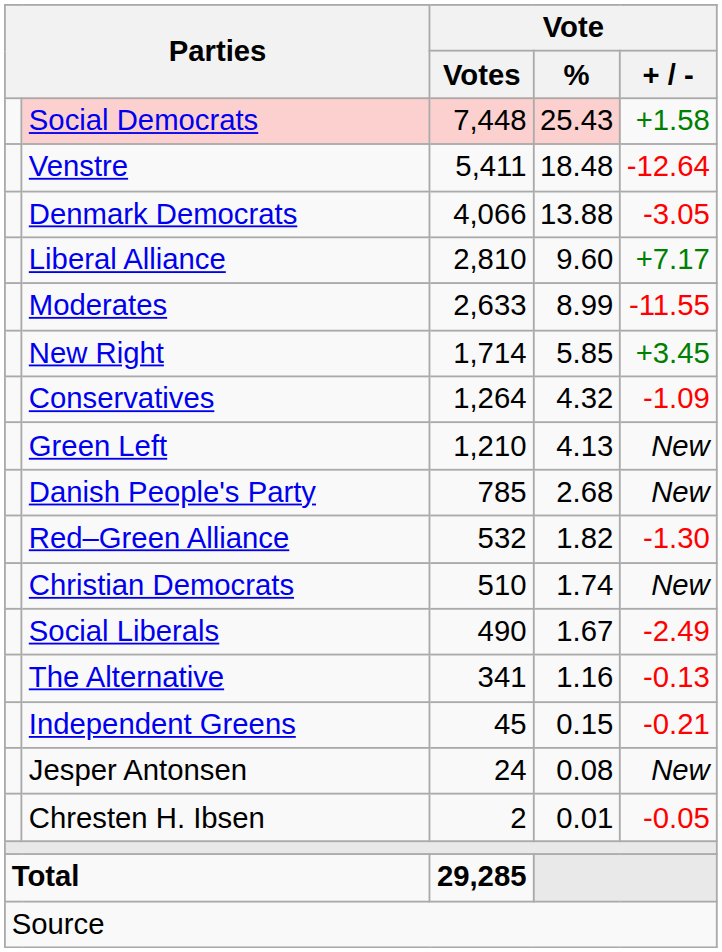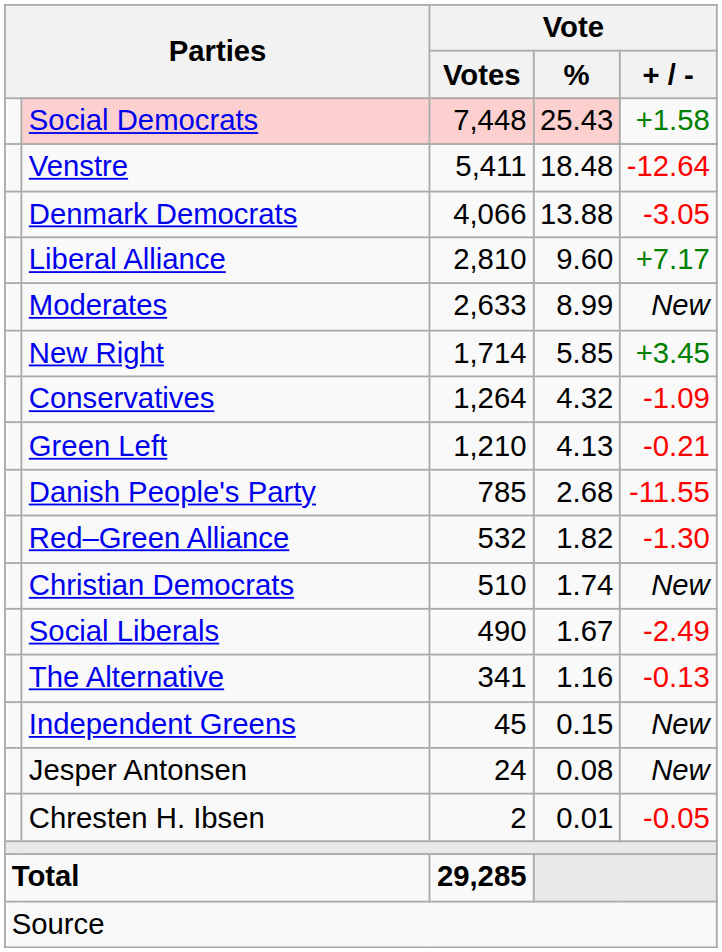(669, 306) -11.55 -> (680, 306) New
(680, 445) New -> (676, 445) -0.21
(680, 492) New -> (669, 492) -11.55
(676, 724) -0.21 -> (680, 724) New
